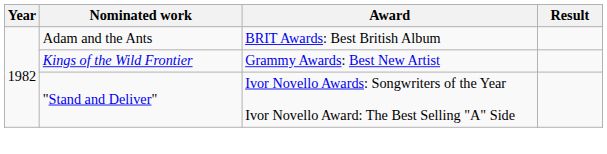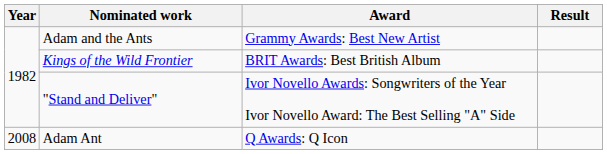(343, 38) BRIT Awards: Best British Album -> (343, 38) Grammy Awards: Best New Artist
(343, 60) Grammy Awards: Best New Artist -> (343, 60) BRIT Awards: Best British Album
+ row: (72, 138)
